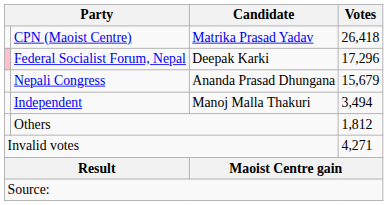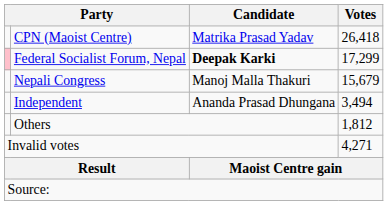(231, 59) normal -> (234, 59) bold
(360, 59) 17,296 -> (360, 59) 17,299
(264, 80) Ananda Prasad Dhungana -> (251, 80) Manoj Malla Thakuri
(251, 102) Manoj Malla Thakuri -> (264, 102) Ananda Prasad Dhungana
